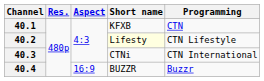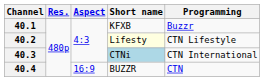(175, 26) CTN -> (180, 26) Buzzr
(120, 55) no background -> (120, 55) lightblue background
(180, 69) Buzzr -> (175, 69) CTN
